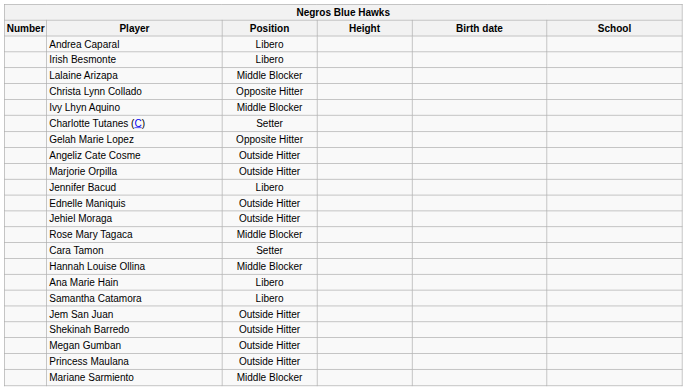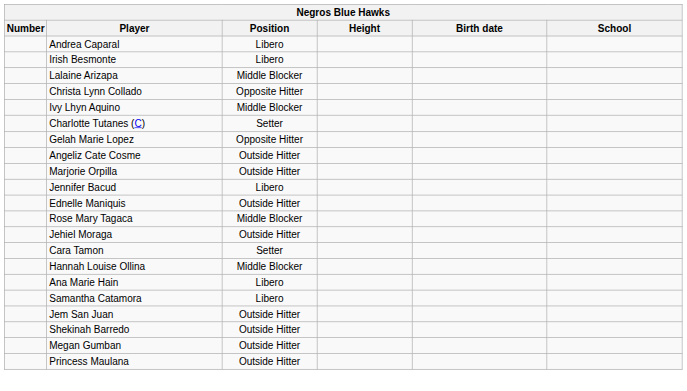rows swapped: (91, 235) <-> (81, 219)
- row: (92, 378)
